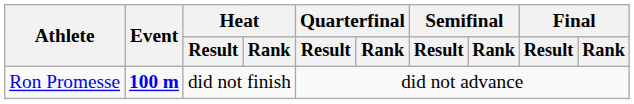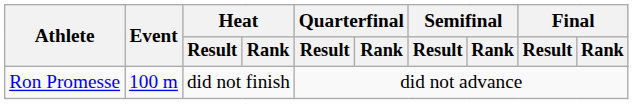(154, 82) bold -> (154, 82) normal
